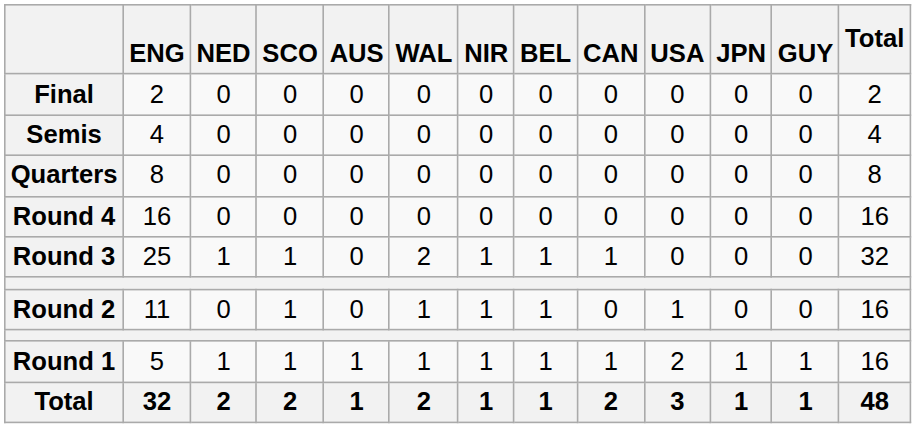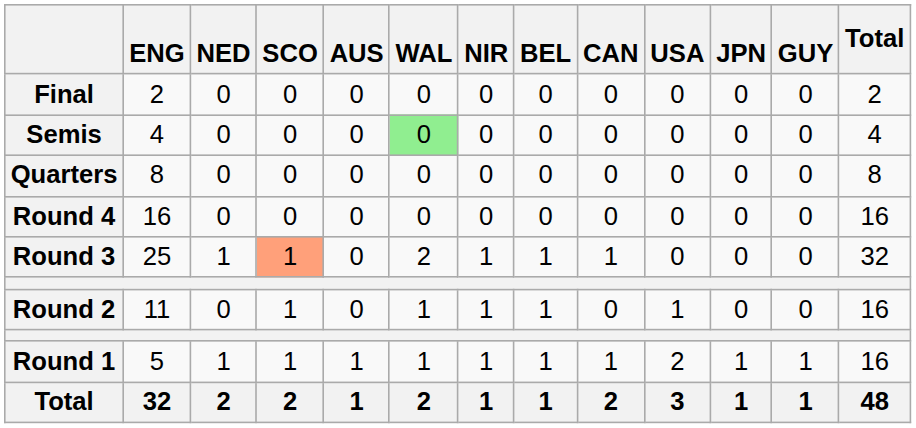(424, 134) no background -> (424, 134) lightgreen background
(290, 256) no background -> (290, 256) lightsalmon background
